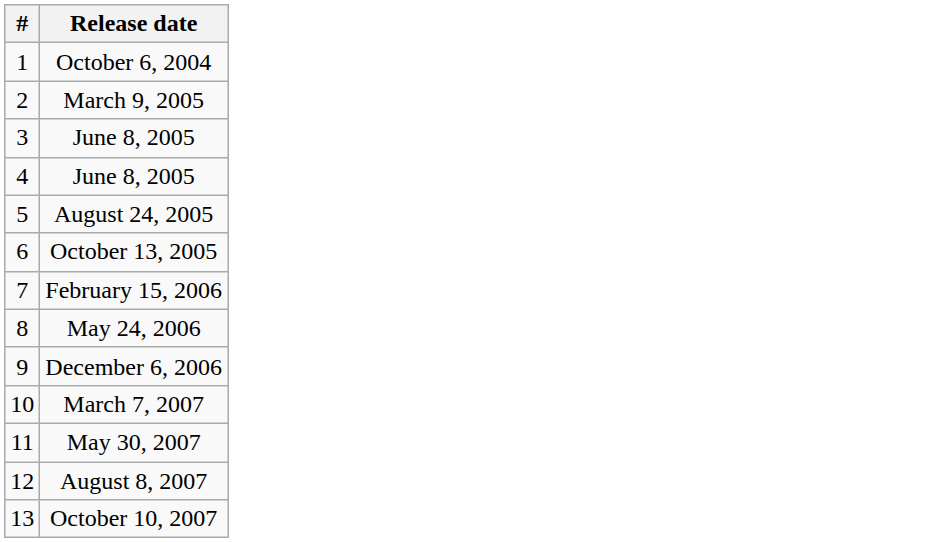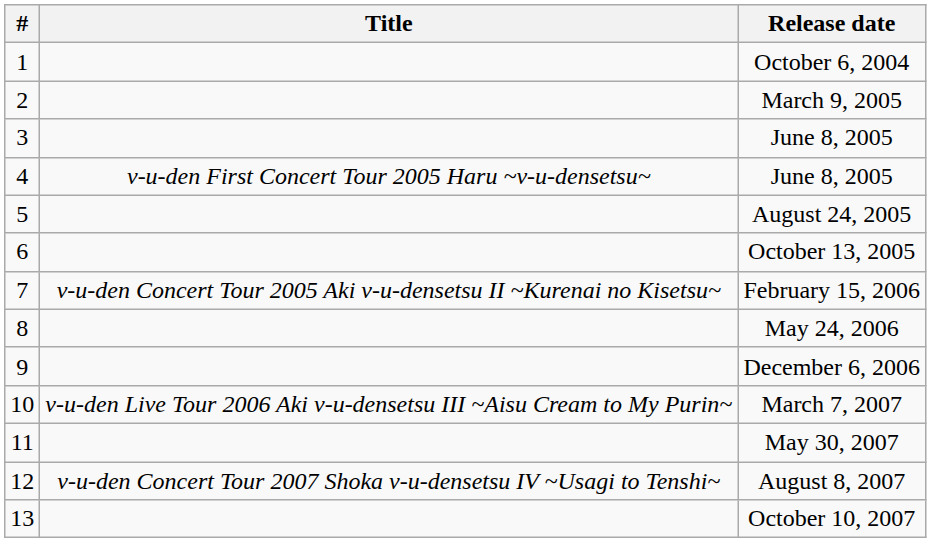+ column: (389, 23)
